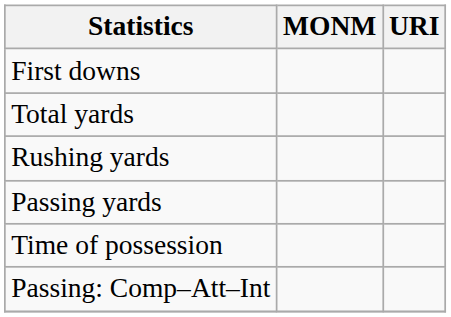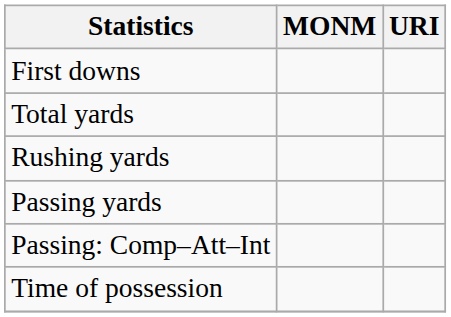rows swapped: (141, 288) <-> (117, 245)
